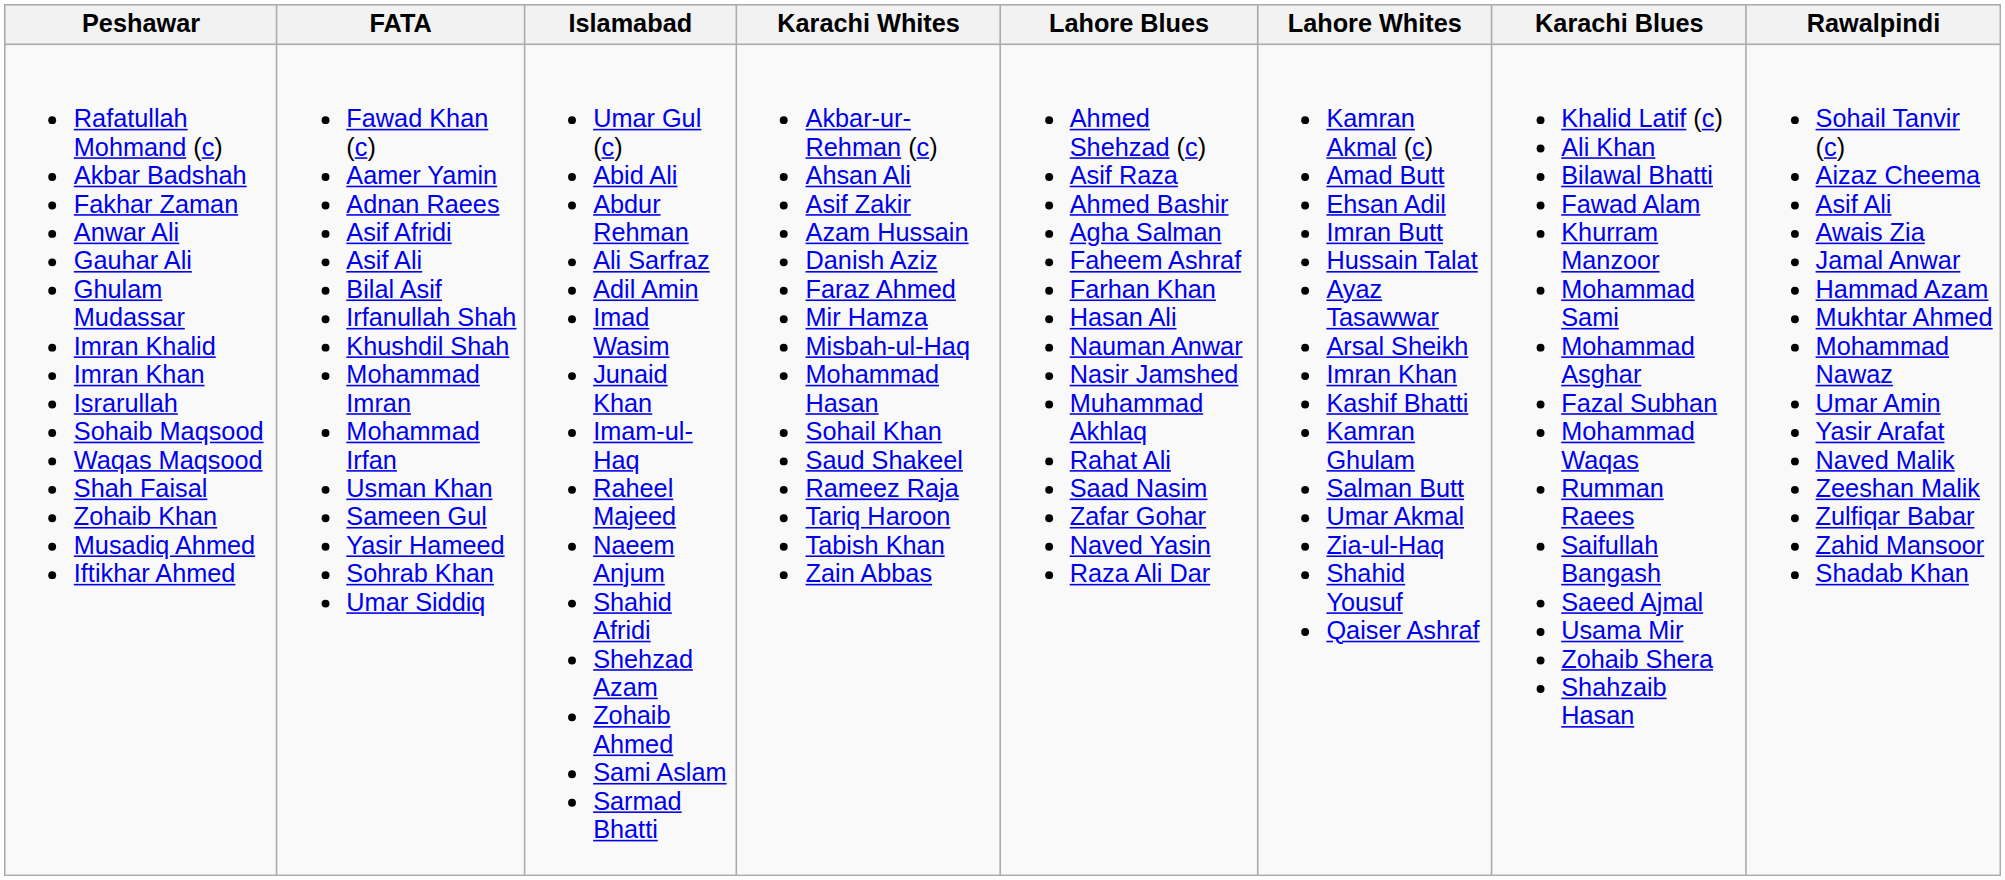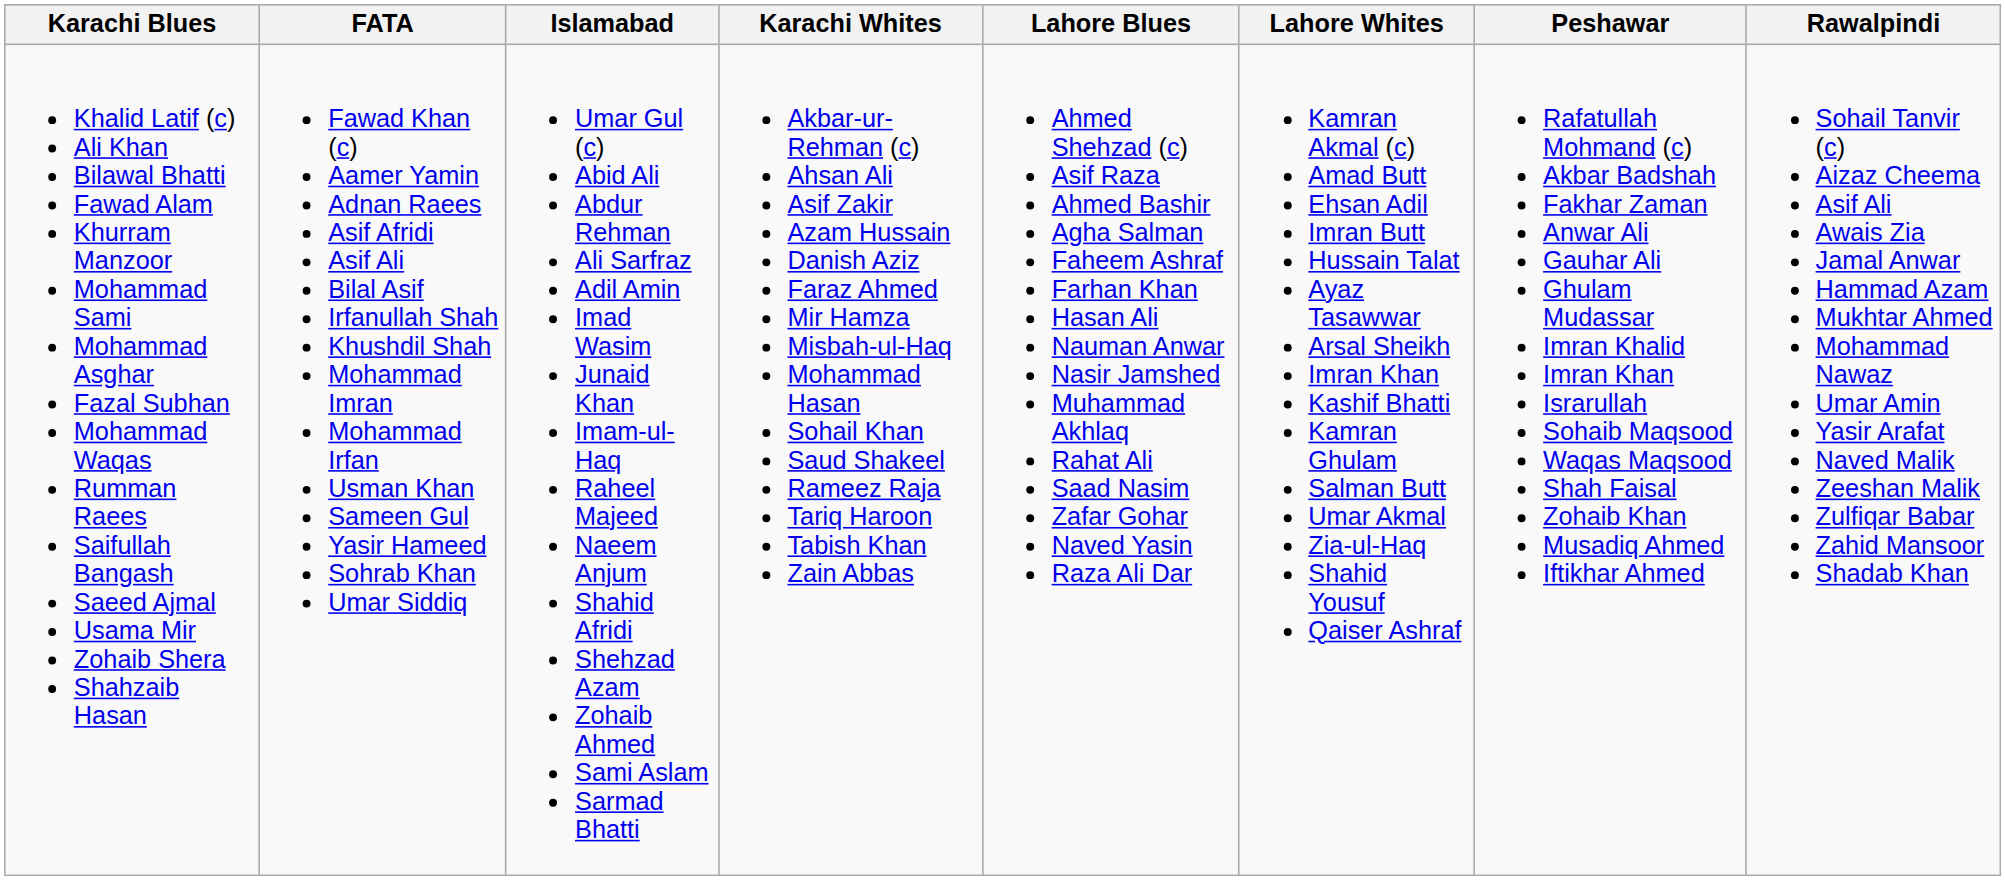columns swapped: (1619, 24) <-> (141, 24)
